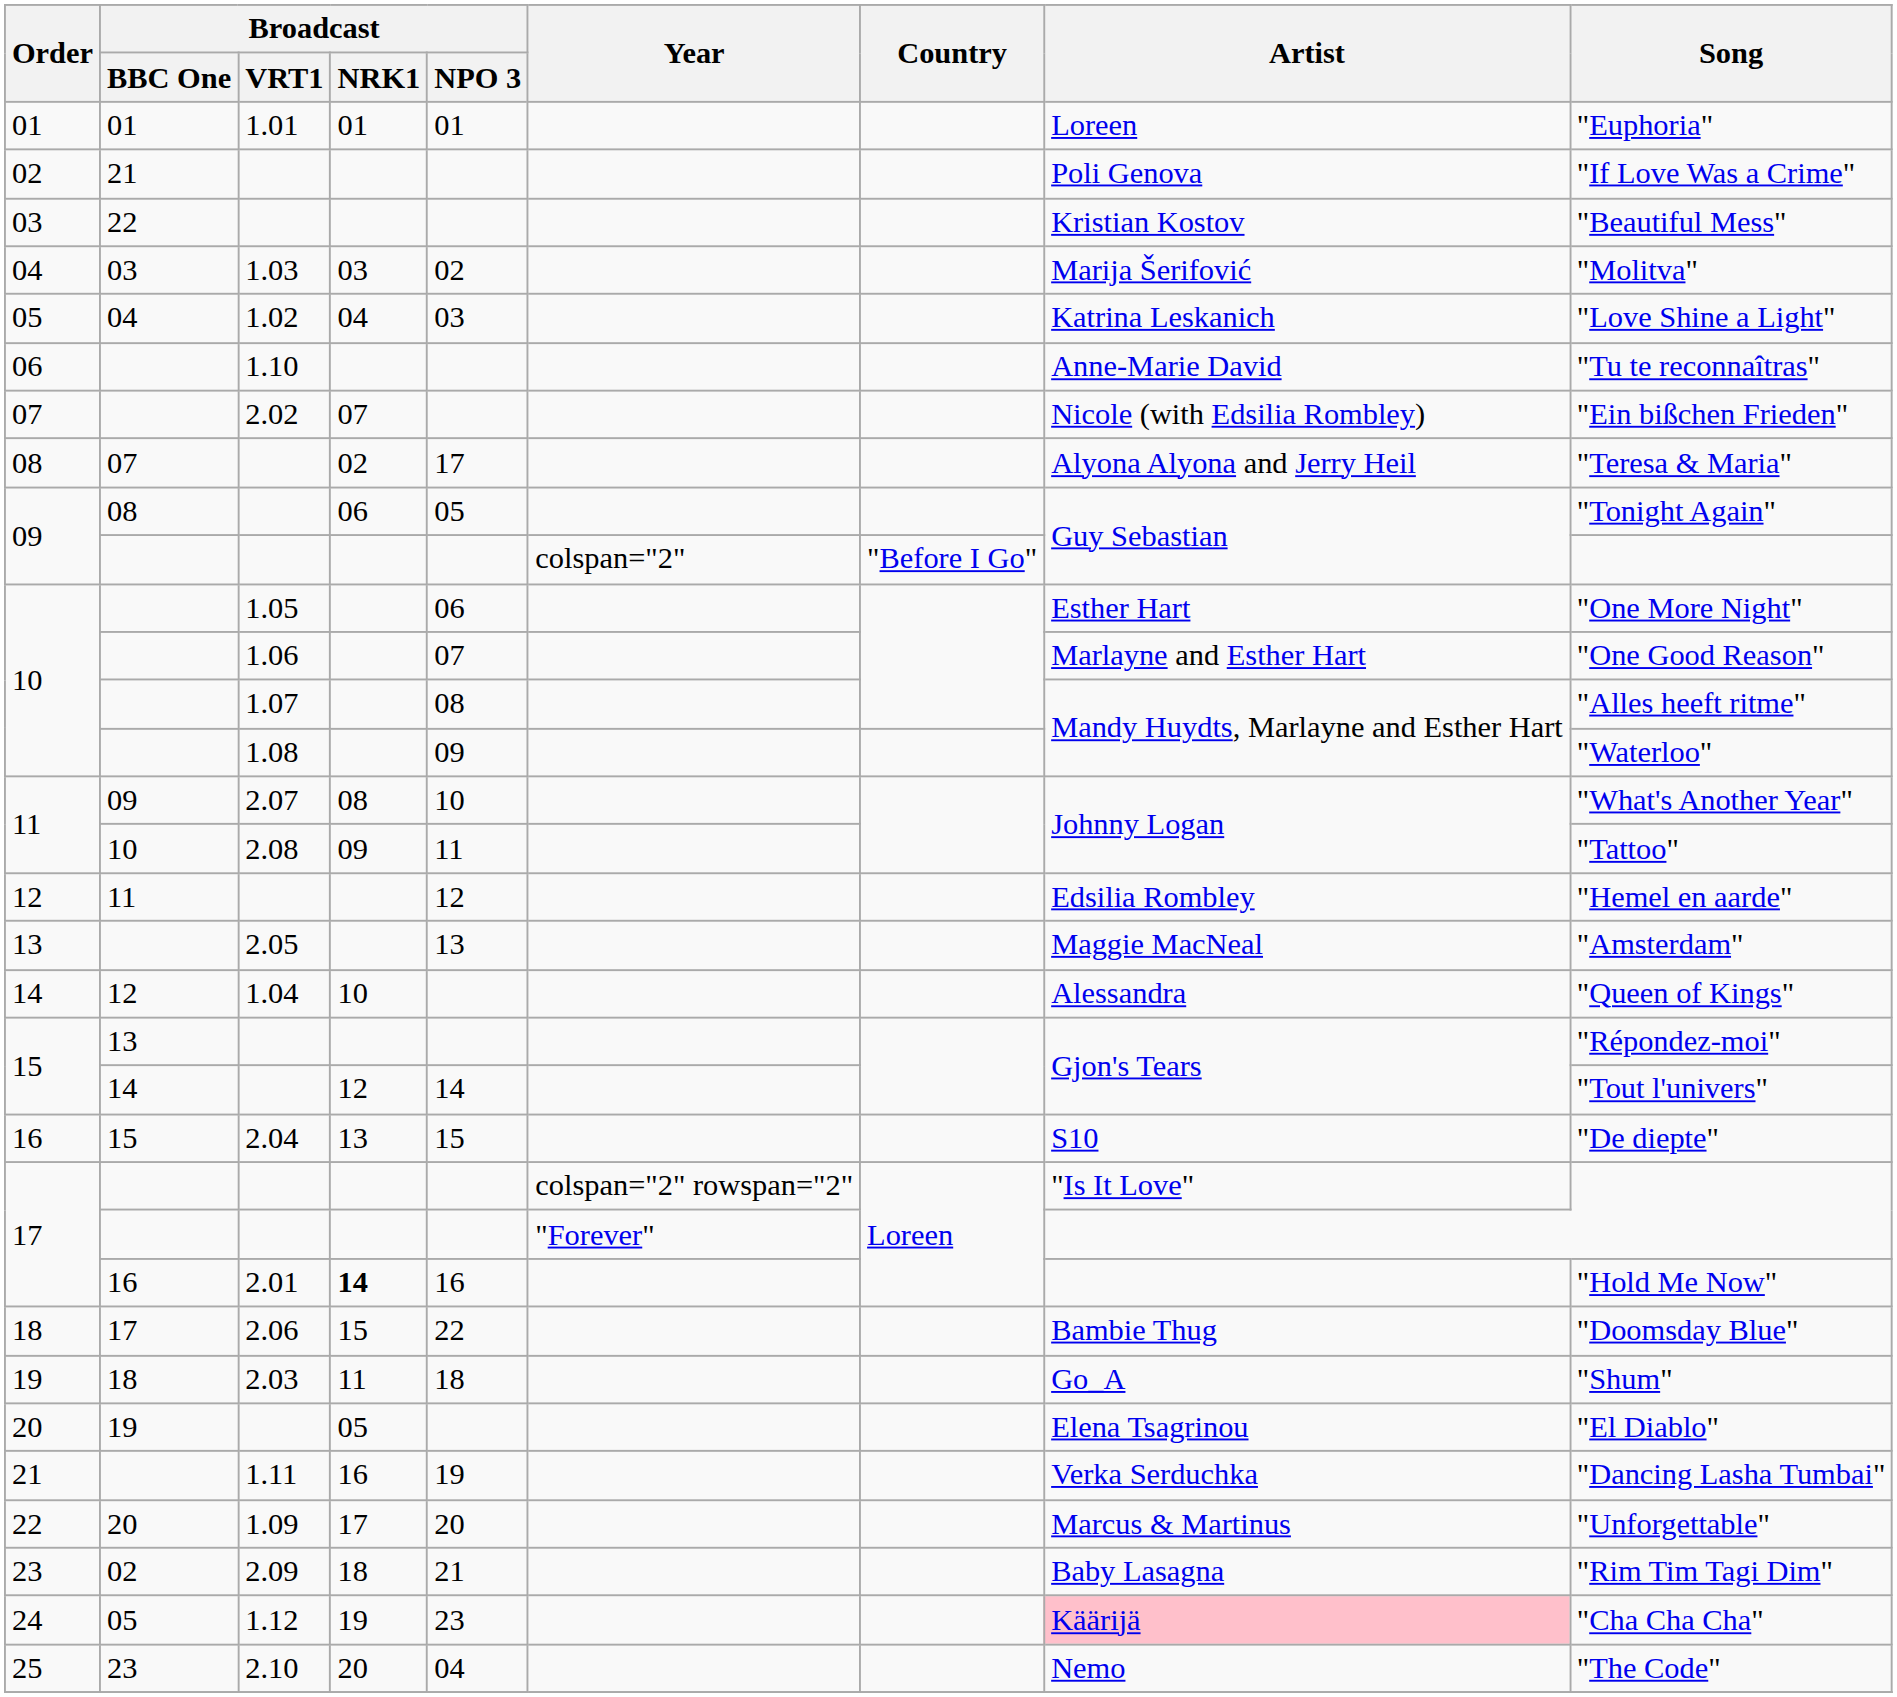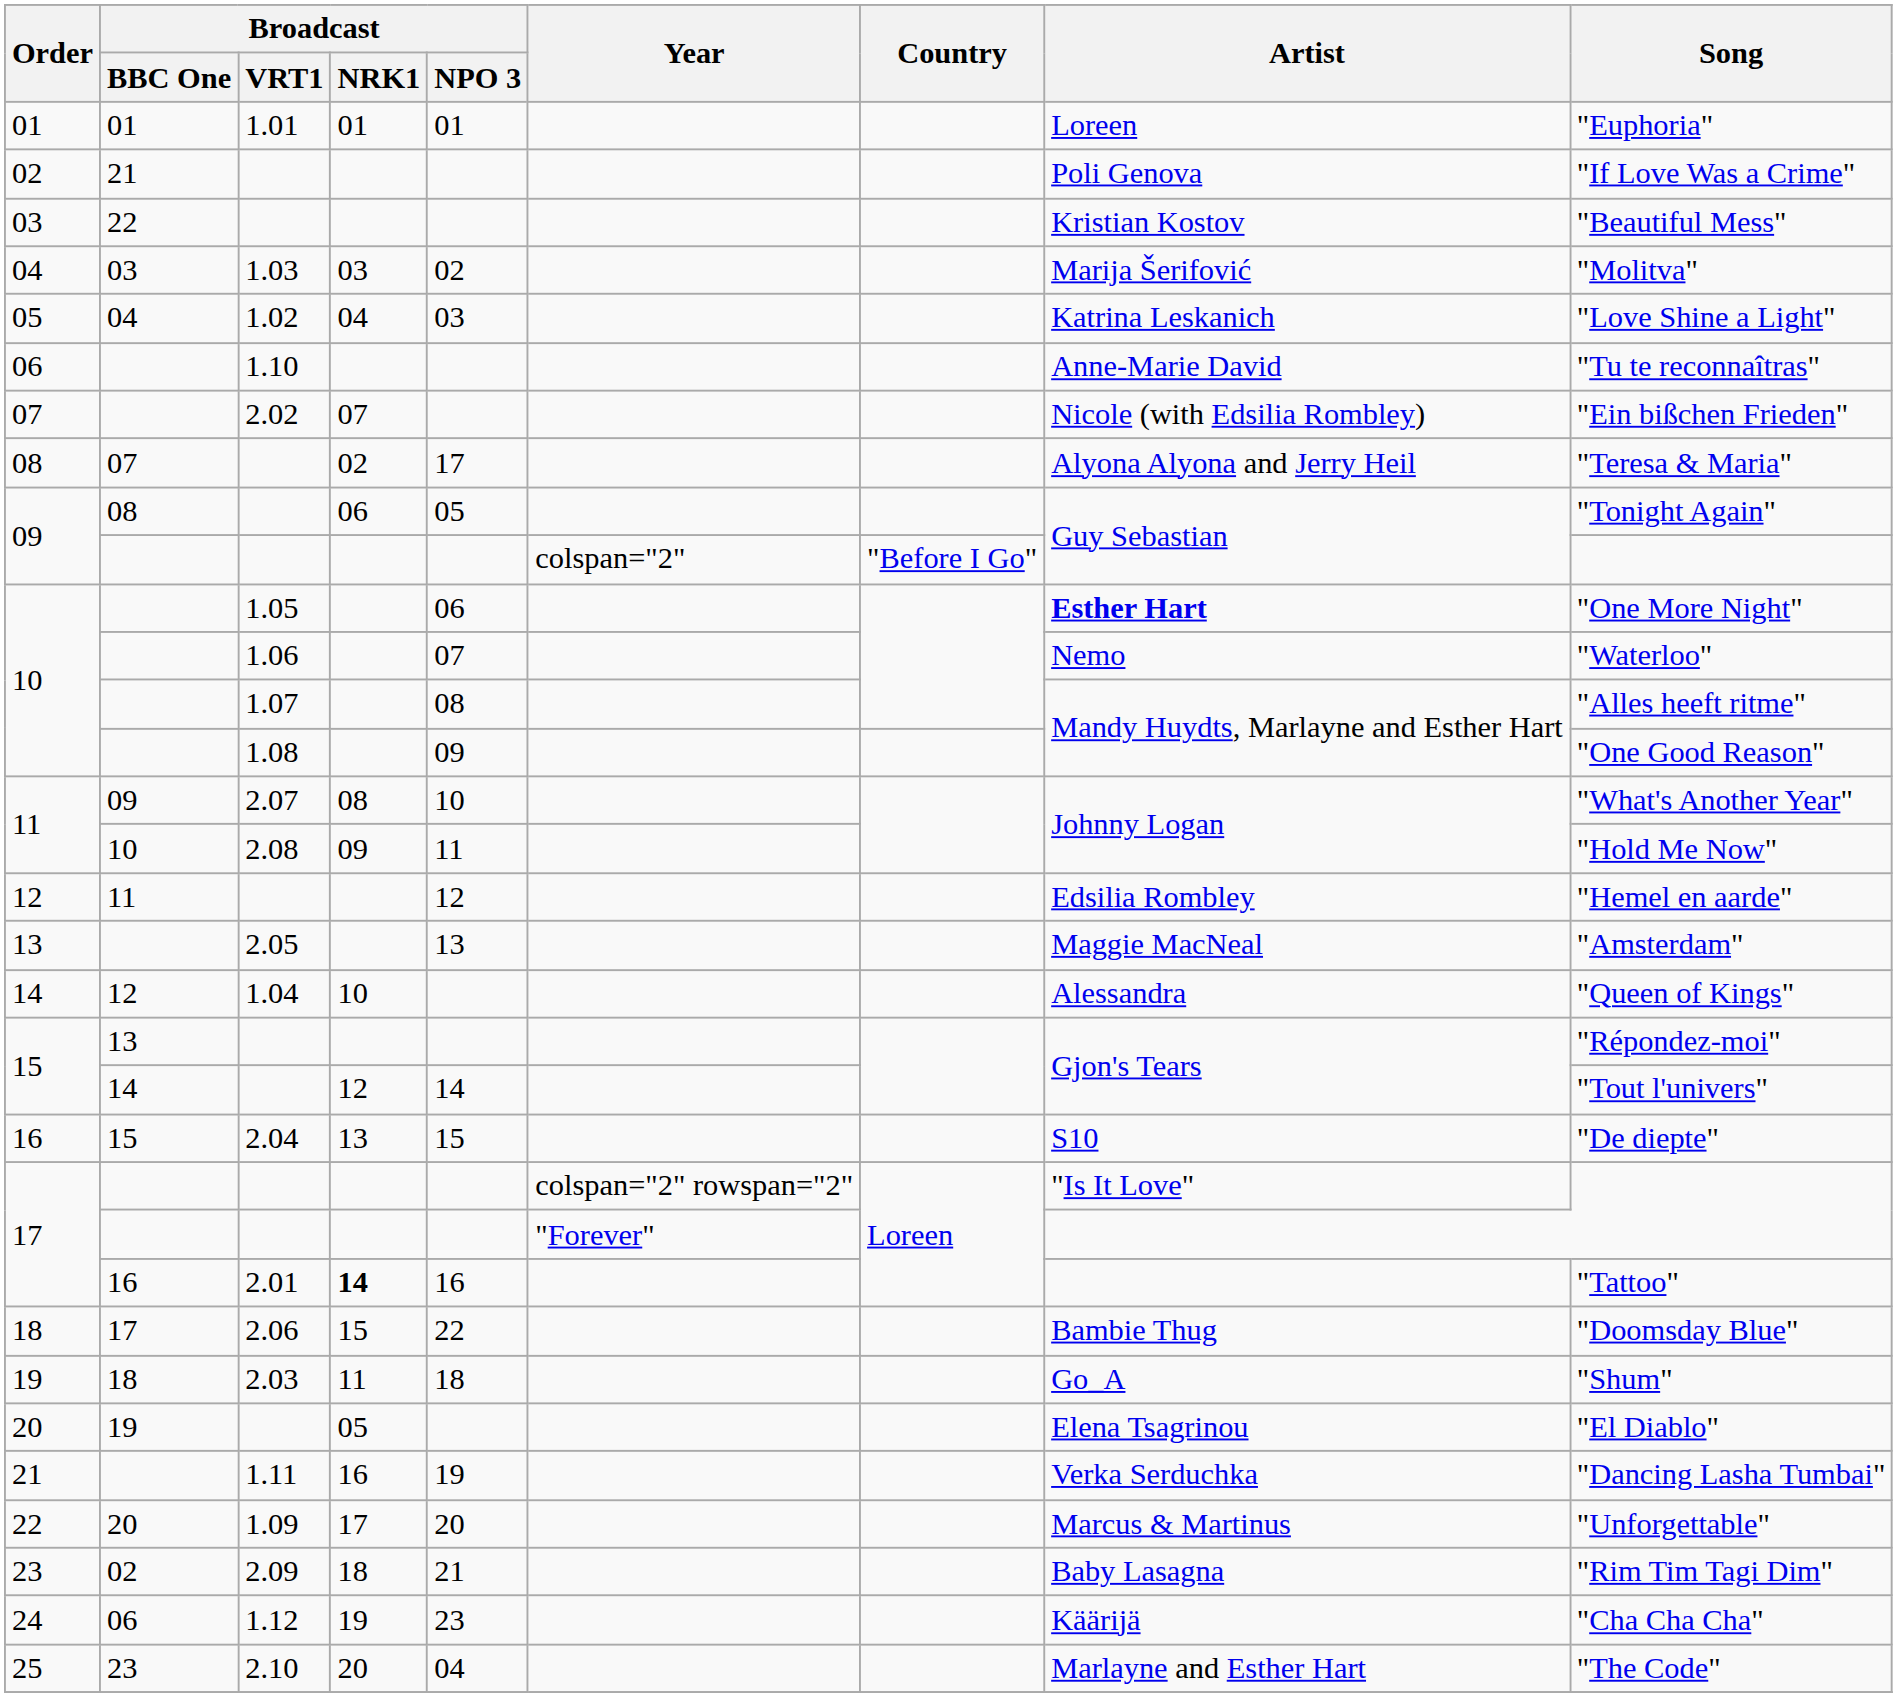(1121, 607) normal -> (1129, 607) bold
(1209, 655) Marlayne and Esther Hart -> (1088, 655) Nemo
(1701, 655) "One Good Reason" -> (1645, 655) "Waterloo"
(1645, 751) "Waterloo" -> (1701, 751) "One Good Reason"
(1628, 848) "Tattoo" -> (1677, 848) "Hold Me Now"
(1677, 1282) "Hold Me Now" -> (1628, 1282) "Tattoo"
(122, 1619) 05 -> (122, 1619) 06
(1096, 1619) pink background -> (1096, 1619) no background
(1088, 1667) Nemo -> (1209, 1667) Marlayne and Esther Hart
